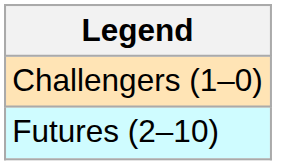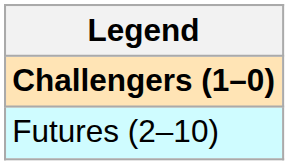(138, 80) normal -> (144, 80) bold
